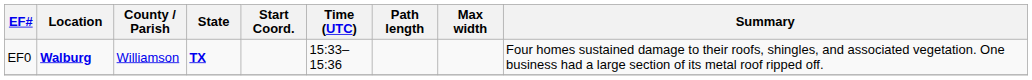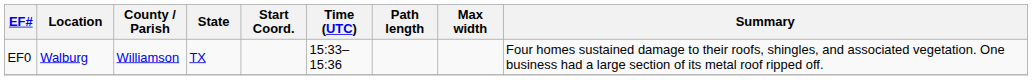(66, 57) bold -> (64, 57) normal
(198, 57) bold -> (198, 57) normal
